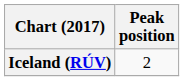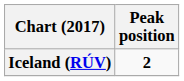(147, 62) normal -> (147, 62) bold
